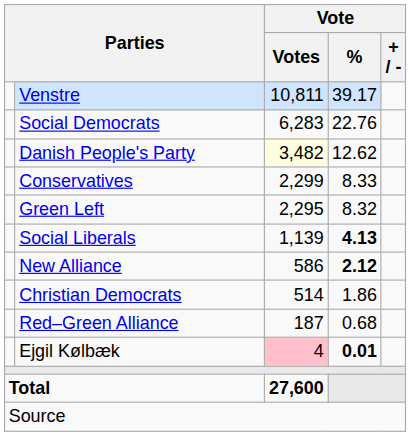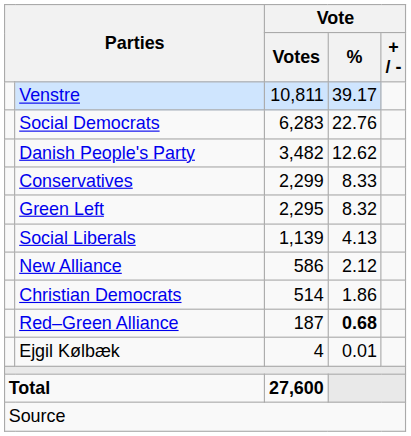(301, 152) lightyellow background -> (301, 152) no background
(359, 237) bold -> (359, 237) normal
(359, 266) bold -> (359, 266) normal
(359, 323) normal -> (359, 323) bold
(319, 351) pink background -> (319, 351) no background
(359, 351) bold -> (359, 351) normal
